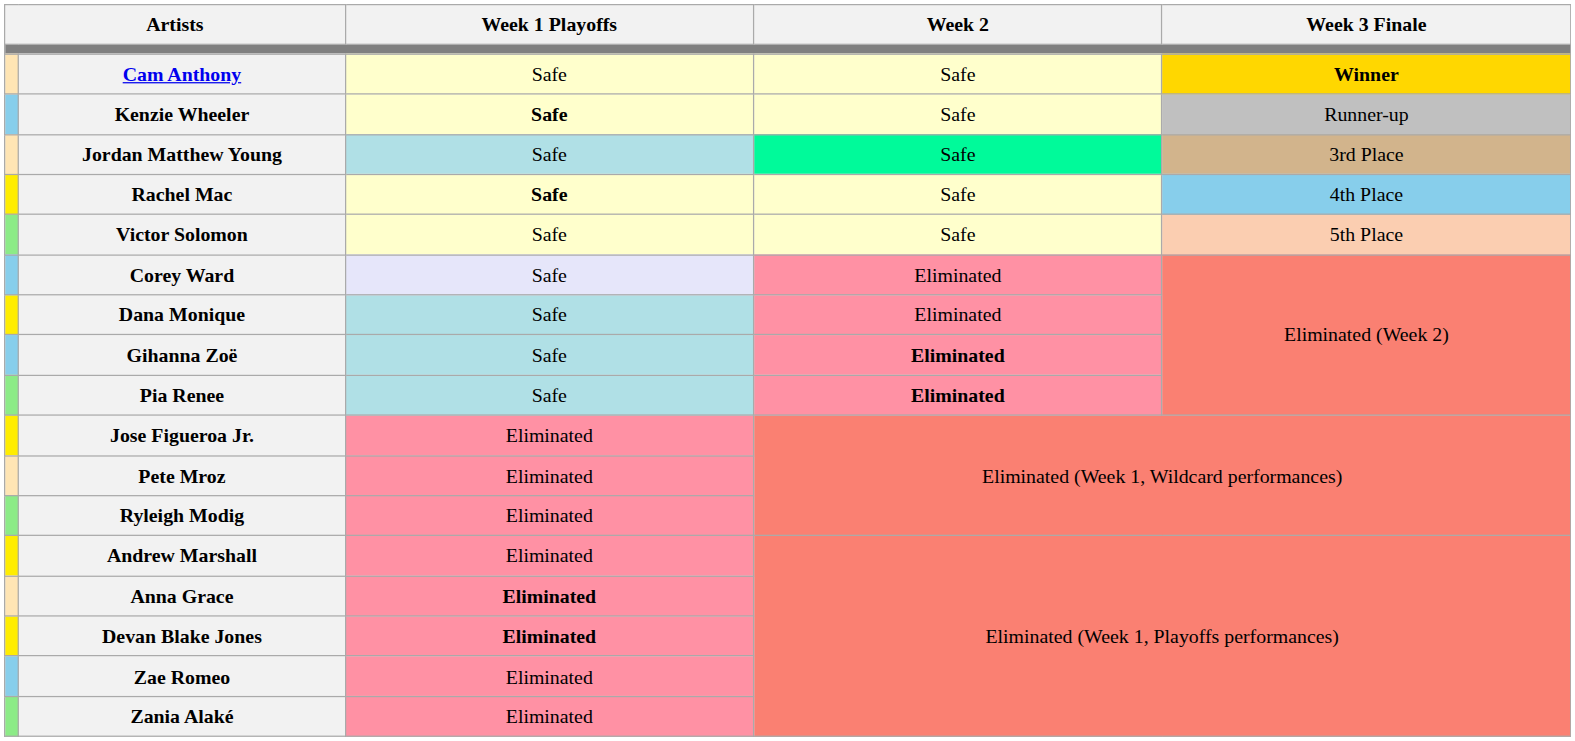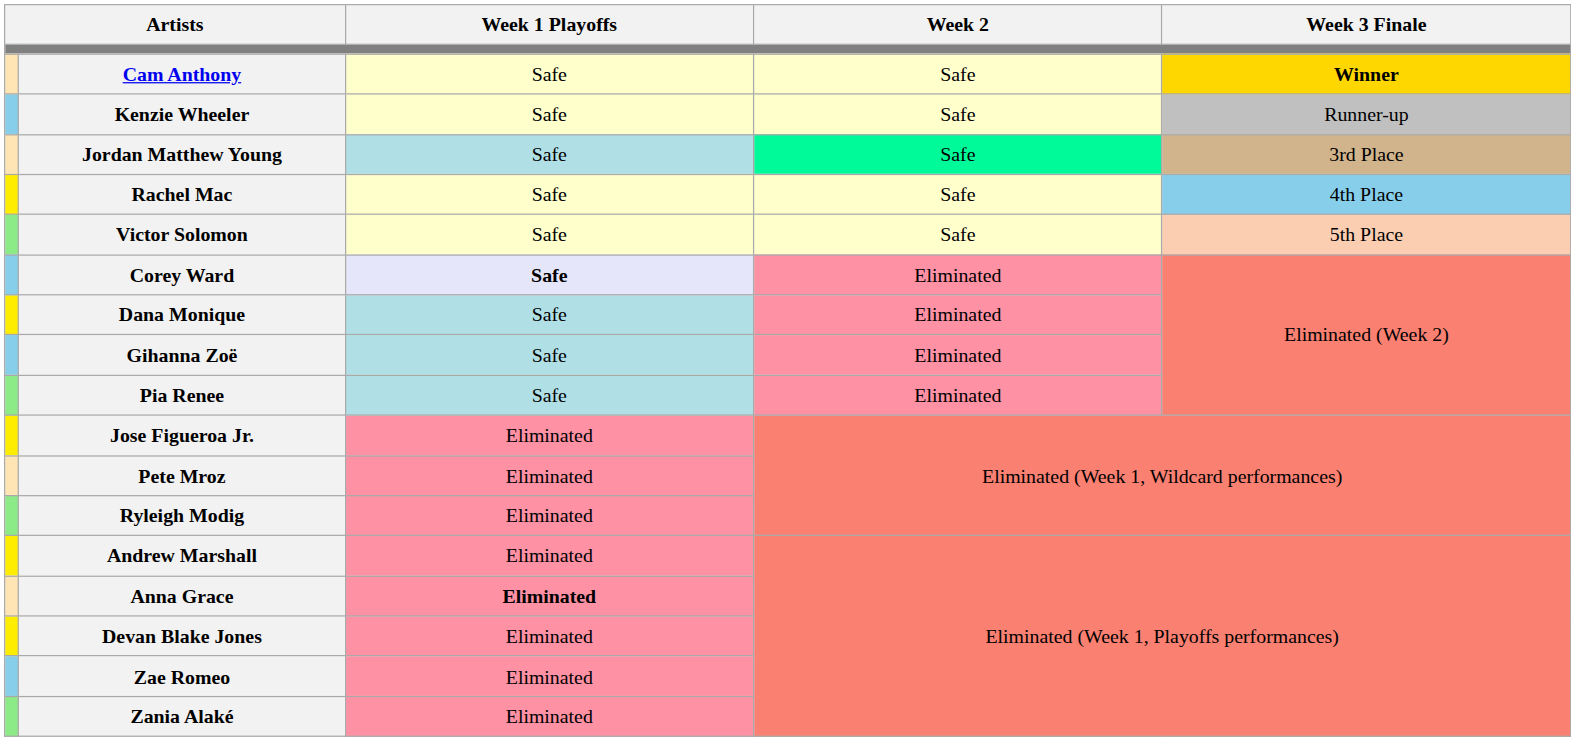(549, 114) bold -> (549, 114) normal
(549, 194) bold -> (549, 194) normal
(549, 275) normal -> (549, 275) bold
(958, 355) bold -> (958, 355) normal
(958, 395) bold -> (958, 395) normal
(549, 636) bold -> (549, 636) normal
